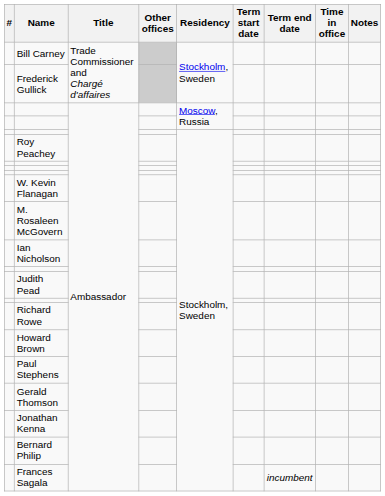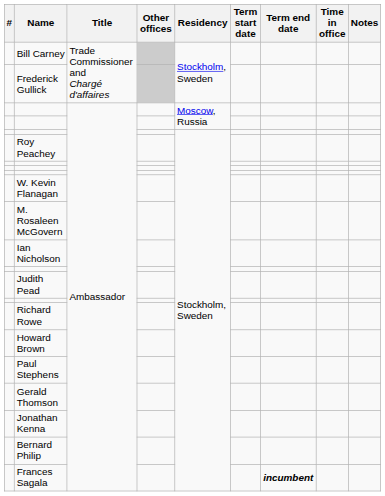(290, 477) normal -> (288, 477) bold
